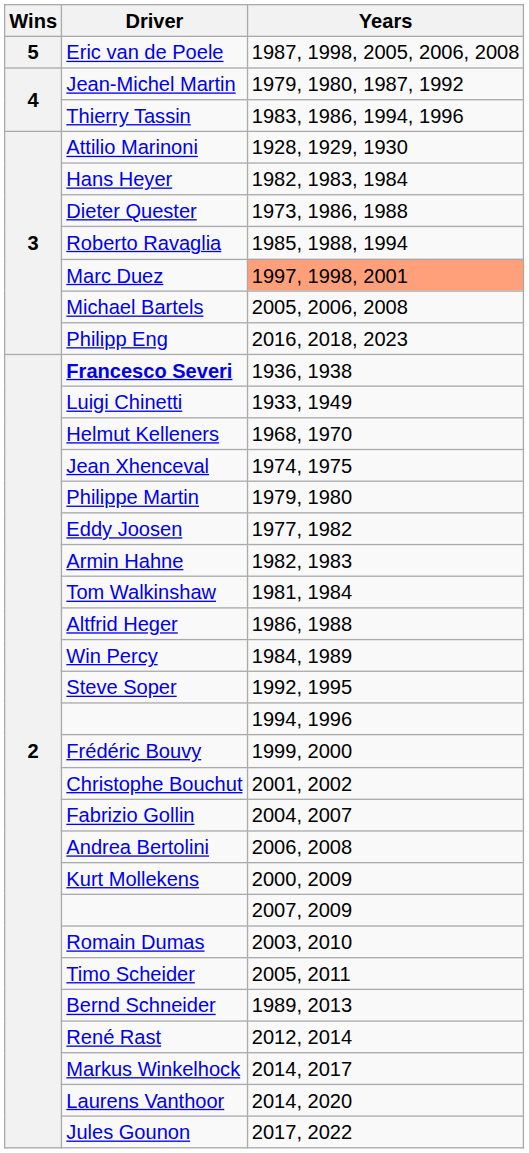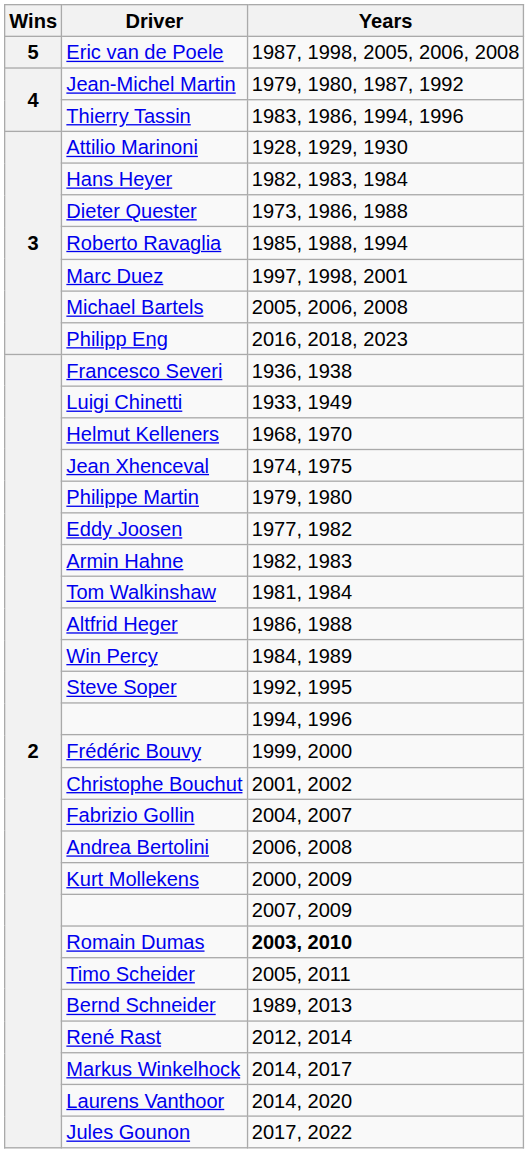(330, 275) lightsalmon background -> (330, 275) no background
(149, 370) bold -> (144, 370) normal
(302, 942) normal -> (302, 942) bold
